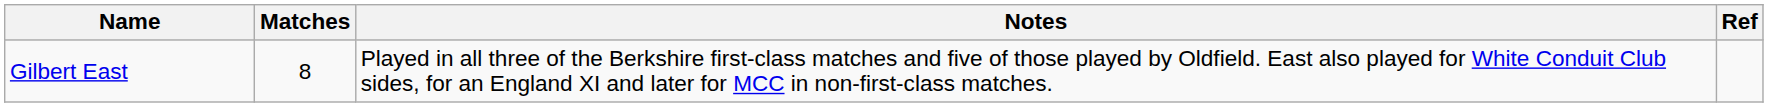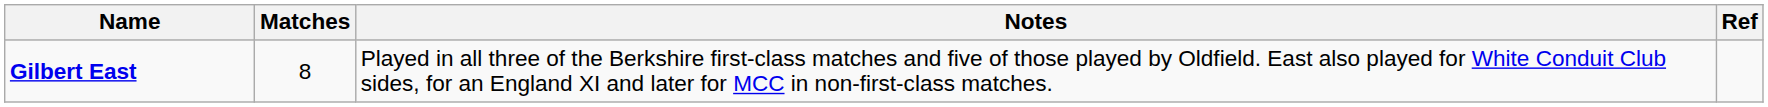(69, 70) normal -> (73, 70) bold
